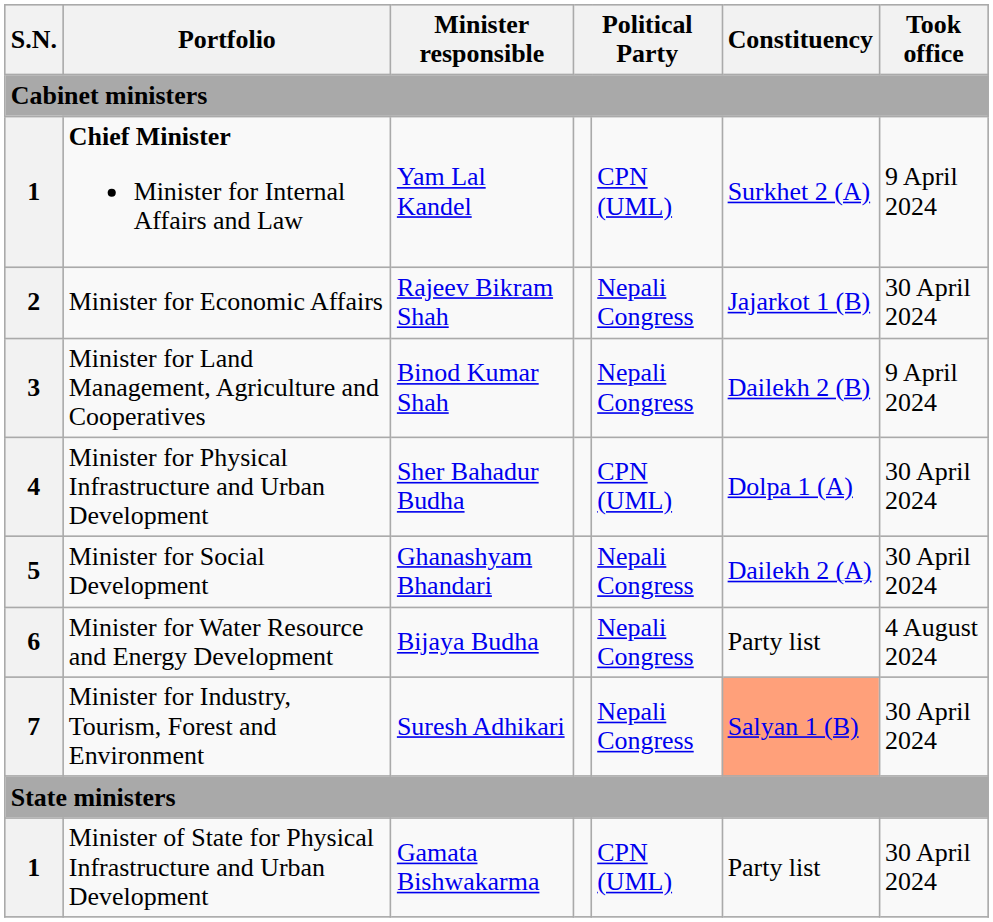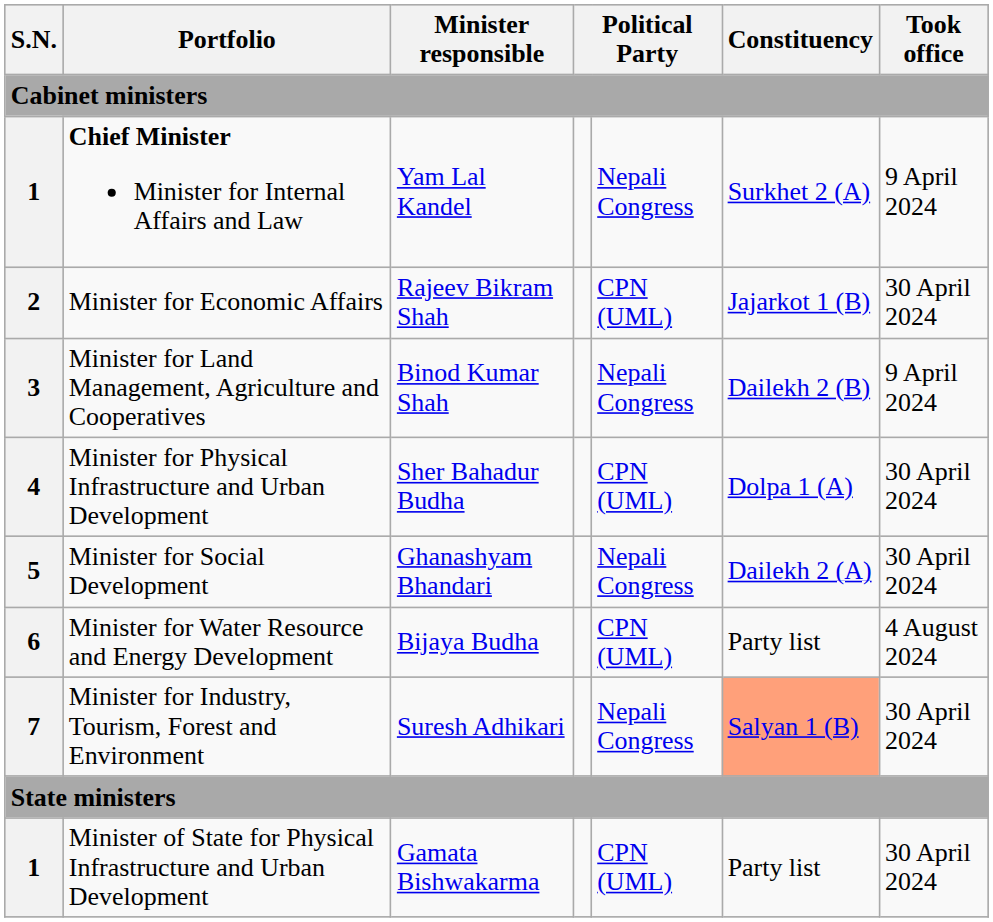(635, 191) CPN (UML) -> (645, 191) Nepali Congress
(645, 302) Nepali Congress -> (635, 302) CPN (UML)
(645, 641) Nepali Congress -> (635, 641) CPN (UML)
